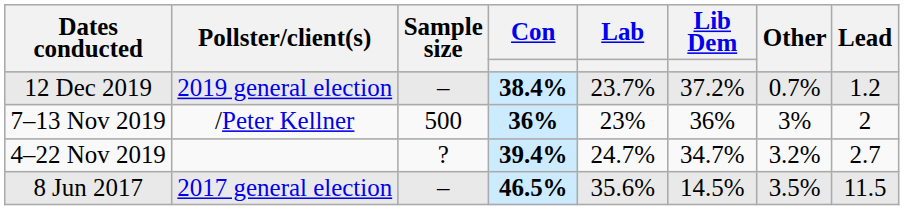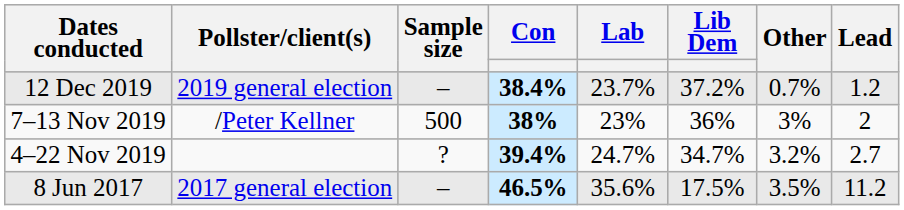(533, 121) 36% -> (533, 121) 38%
(712, 187) 14.5% -> (712, 187) 17.5%
(865, 187) 11.5 -> (865, 187) 11.2
